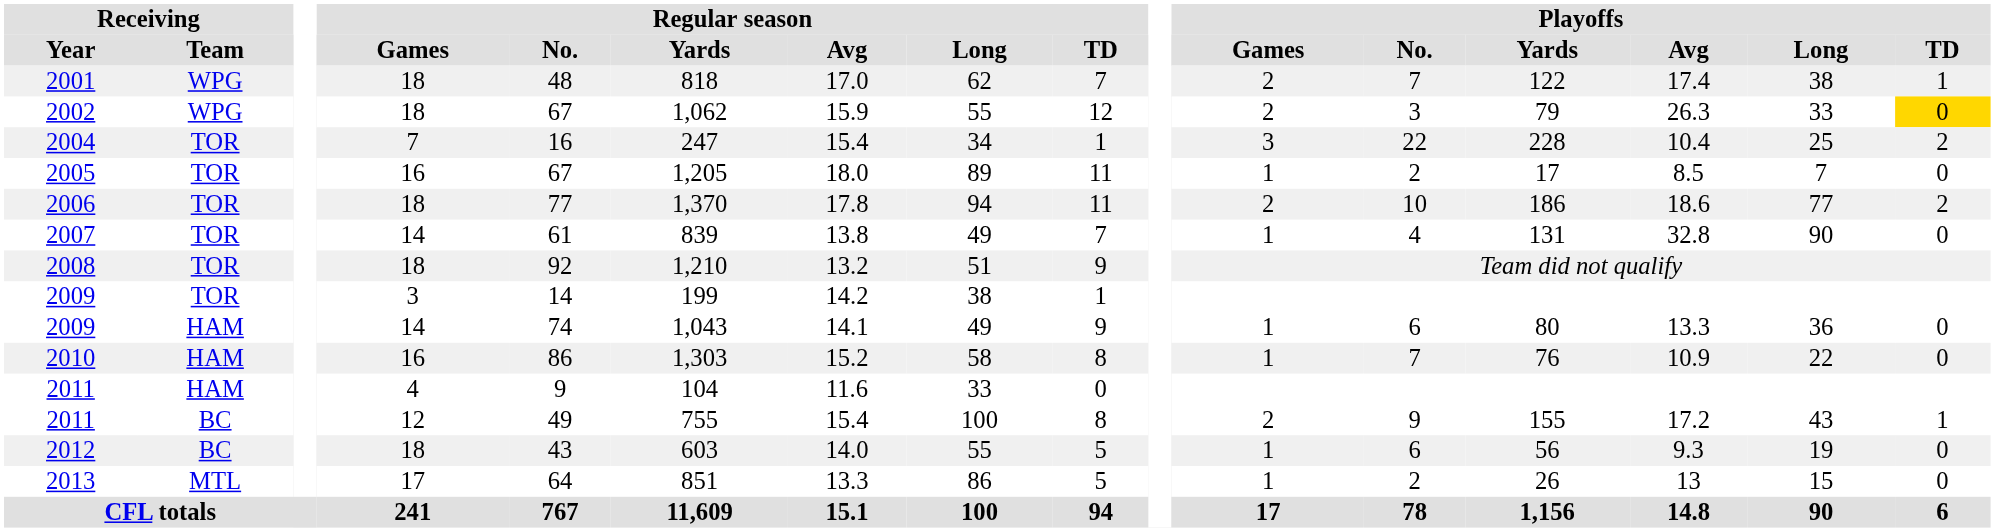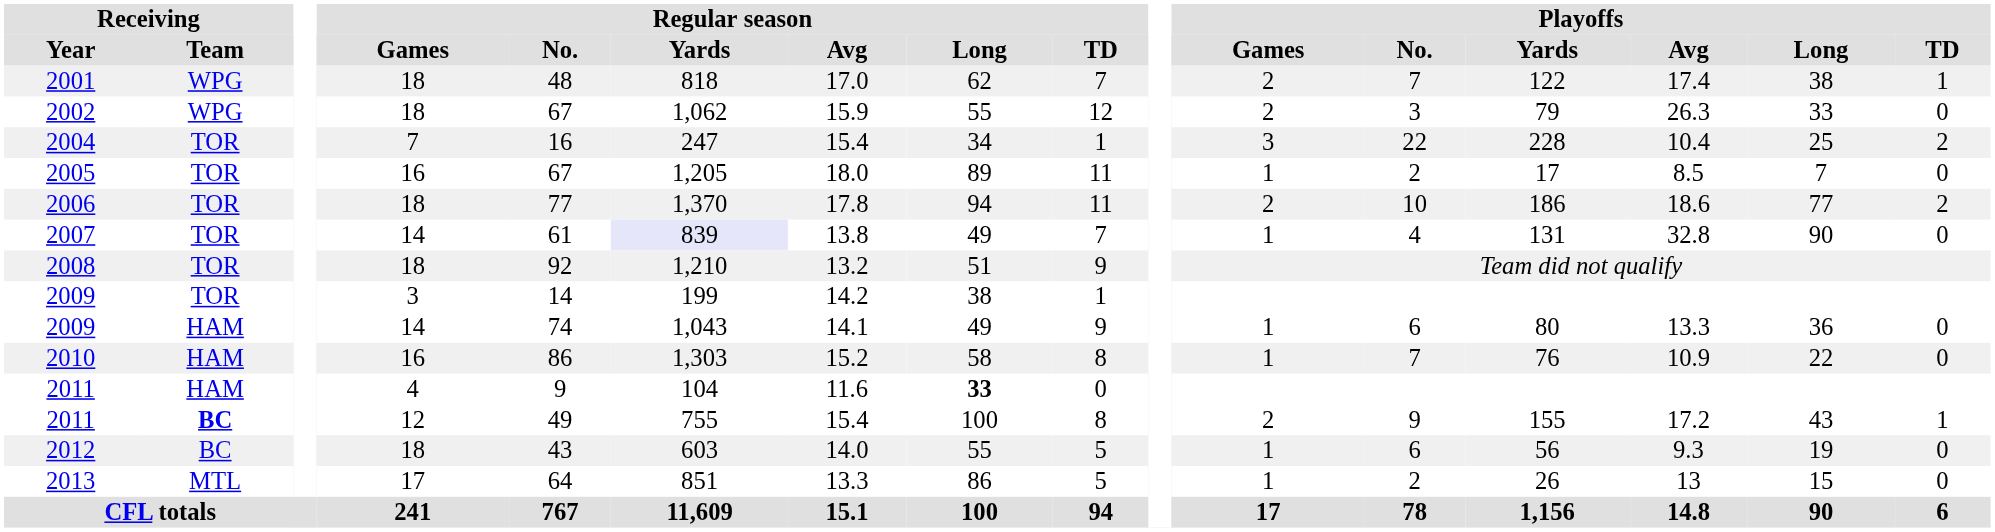(1942, 111) gold background -> (1942, 111) no background
(700, 234) no background -> (700, 234) lavender background
(980, 388) normal -> (980, 388) bold
(215, 419) normal -> (215, 419) bold
